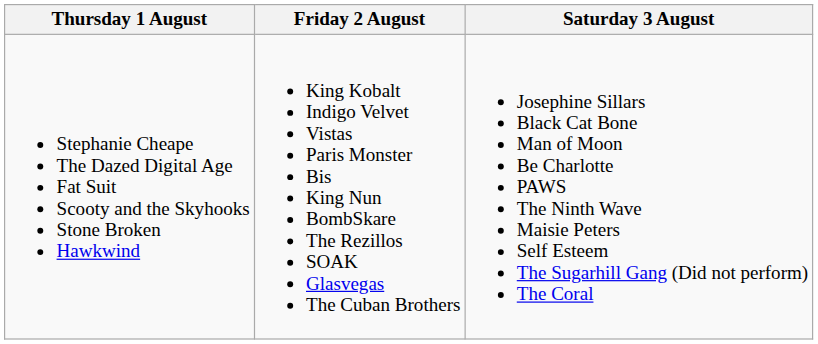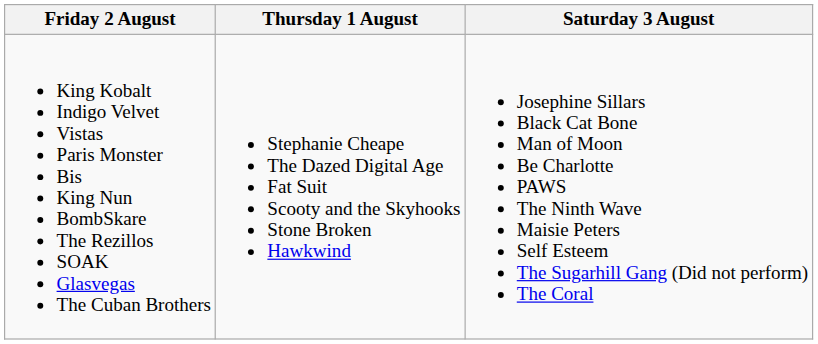columns swapped: (129, 19) <-> (359, 19)
